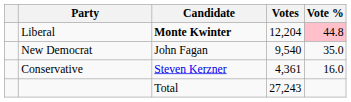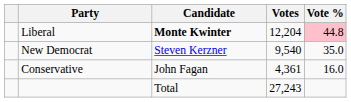(181, 50) John Fagan -> (190, 50) Steven Kerzner
(190, 69) Steven Kerzner -> (181, 69) John Fagan
